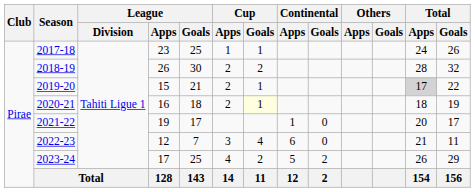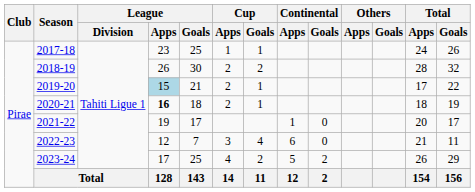(164, 86) no background -> (164, 86) lightblue background
(421, 86) lightgrey background -> (421, 86) no background
(164, 104) normal -> (164, 104) bold
(260, 104) lightyellow background -> (260, 104) no background
